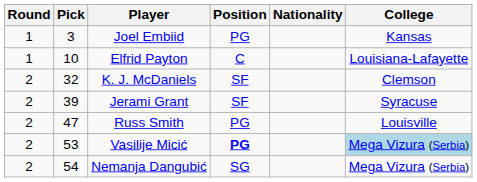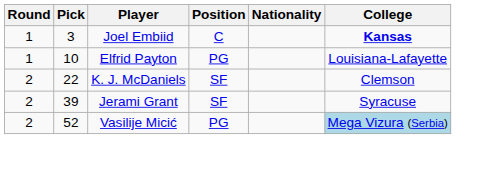(240, 36) PG -> (219, 36) C
(409, 36) normal -> (388, 36) bold
(240, 58) C -> (219, 58) PG
(71, 79) 32 -> (71, 79) 22
- row: (149, 123)
(71, 144) 53 -> (71, 123) 52
(240, 144) bold -> (219, 123) normal
- row: (149, 166)
